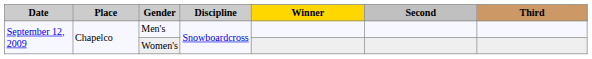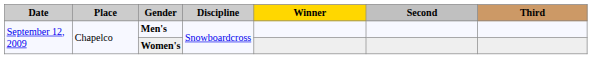(153, 29) normal -> (154, 29) bold
(160, 45) normal -> (161, 45) bold
